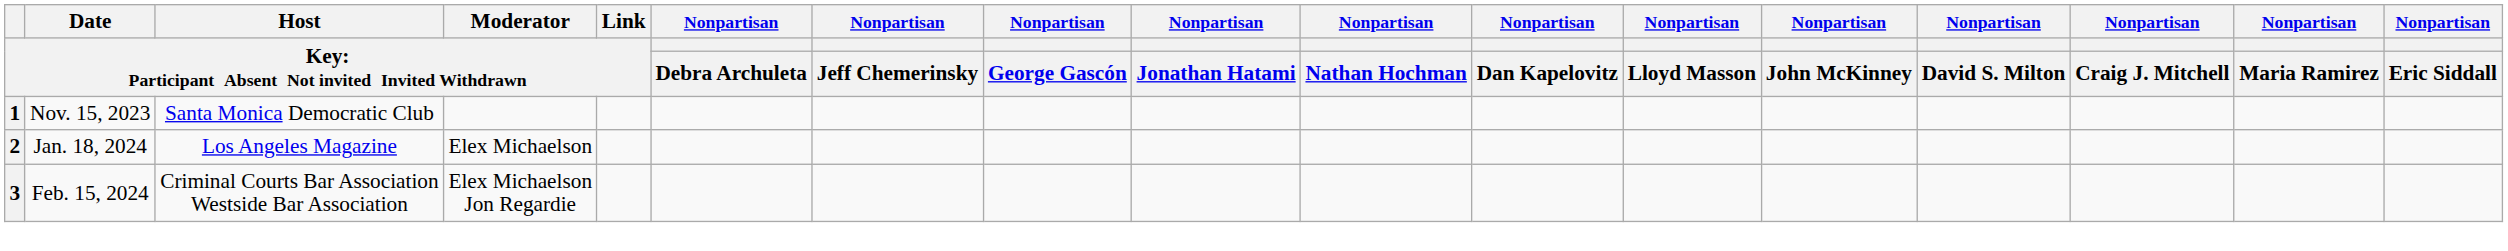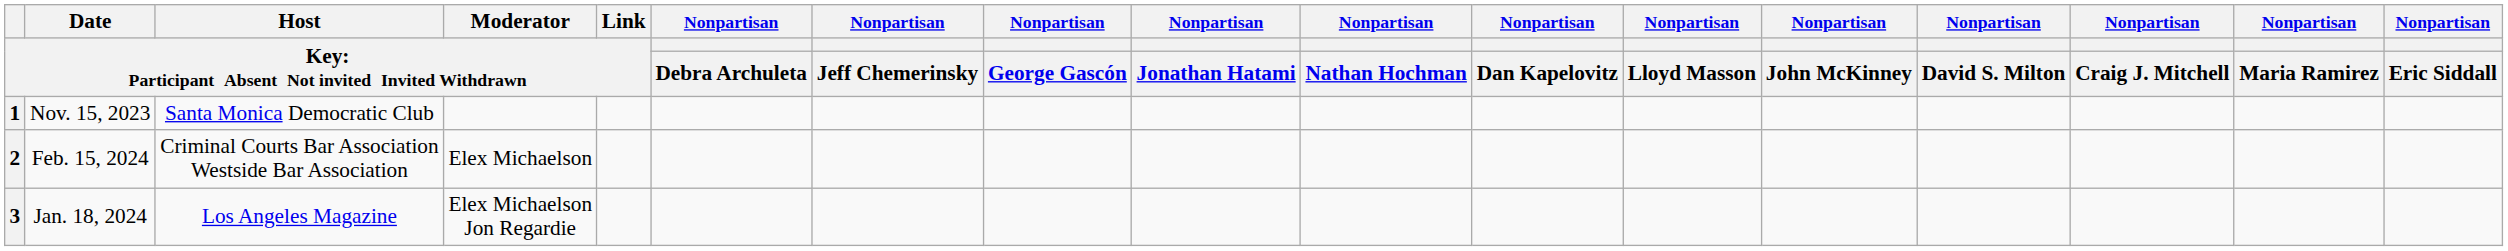(90, 146) Jan. 18, 2024 -> (90, 158) Feb. 15, 2024
(299, 146) Los Angeles Magazine -> (299, 158) Criminal Courts Bar Association Westside Bar Association
(90, 192) Feb. 15, 2024 -> (90, 216) Jan. 18, 2024
(299, 192) Criminal Courts Bar Association Westside Bar Association -> (299, 216) Los Angeles Magazine
